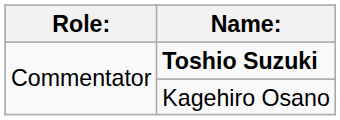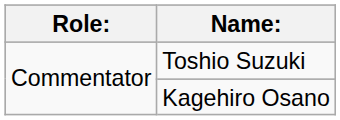(240, 60) bold -> (234, 60) normal
